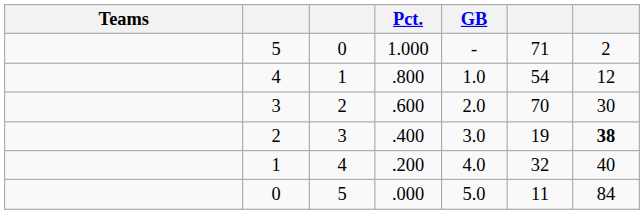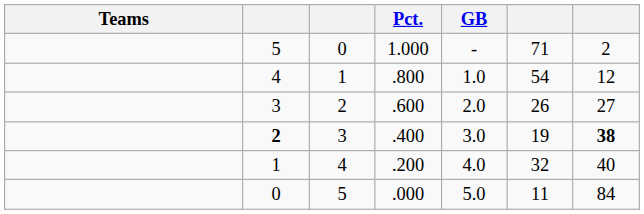(540, 106) 70 -> (540, 106) 26
(606, 106) 30 -> (606, 106) 27
(276, 135) normal -> (276, 135) bold
